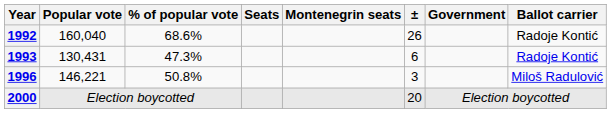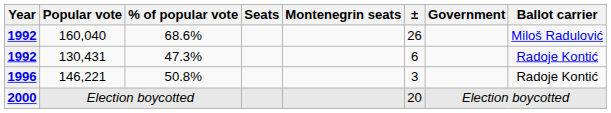(557, 35) Radoje Kontić -> (557, 35) Miloš Radulović
(22, 56) 1993 -> (22, 56) 1992
(557, 77) Miloš Radulović -> (557, 77) Radoje Kontić
